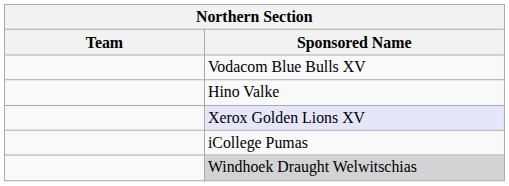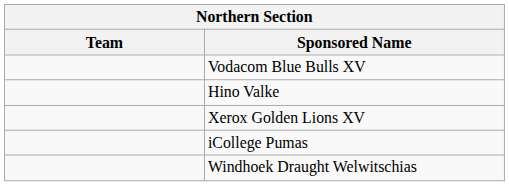(286, 117) lavender background -> (286, 117) no background
(312, 167) lightgrey background -> (312, 167) no background
